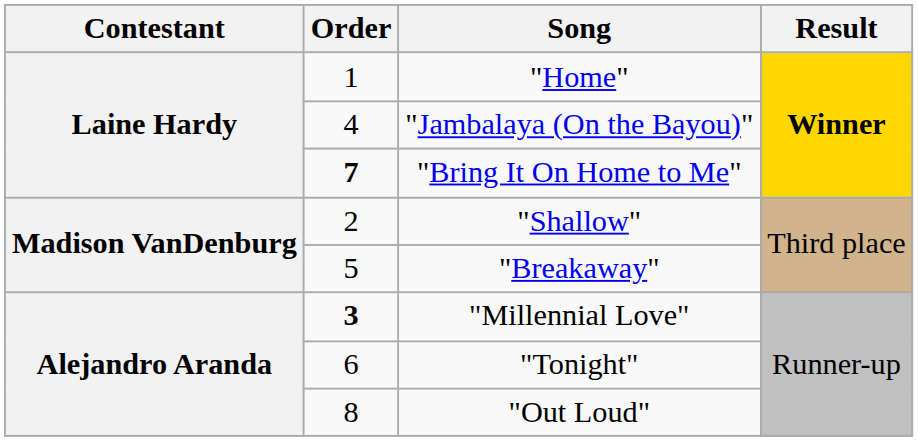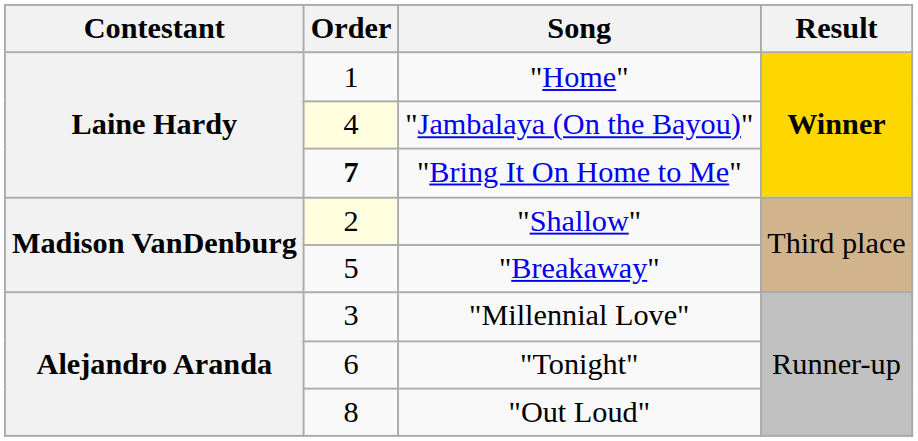(351, 124) no background -> (351, 124) lightyellow background
(351, 220) no background -> (351, 220) lightyellow background
(351, 316) bold -> (351, 316) normal
